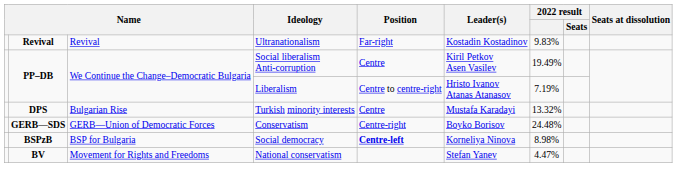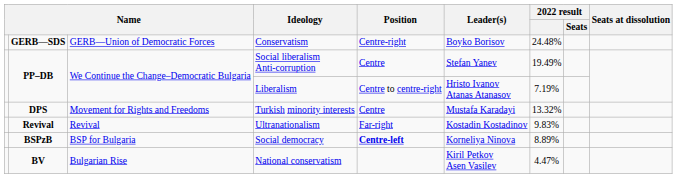rows swapped: (282, 125) <-> (288, 42)
(471, 63) Kiril Petkov Asen Vasilev -> (471, 63) Stefan Yanev
(98, 109) Bulgarian Rise -> (139, 109) Movement for Rights and Freedoms
(547, 140) 8.98% -> (547, 140) 8.89%
(139, 155) Movement for Rights and Freedoms -> (98, 160) Bulgarian Rise
(471, 155) Stefan Yanev -> (471, 160) Kiril Petkov Asen Vasilev
